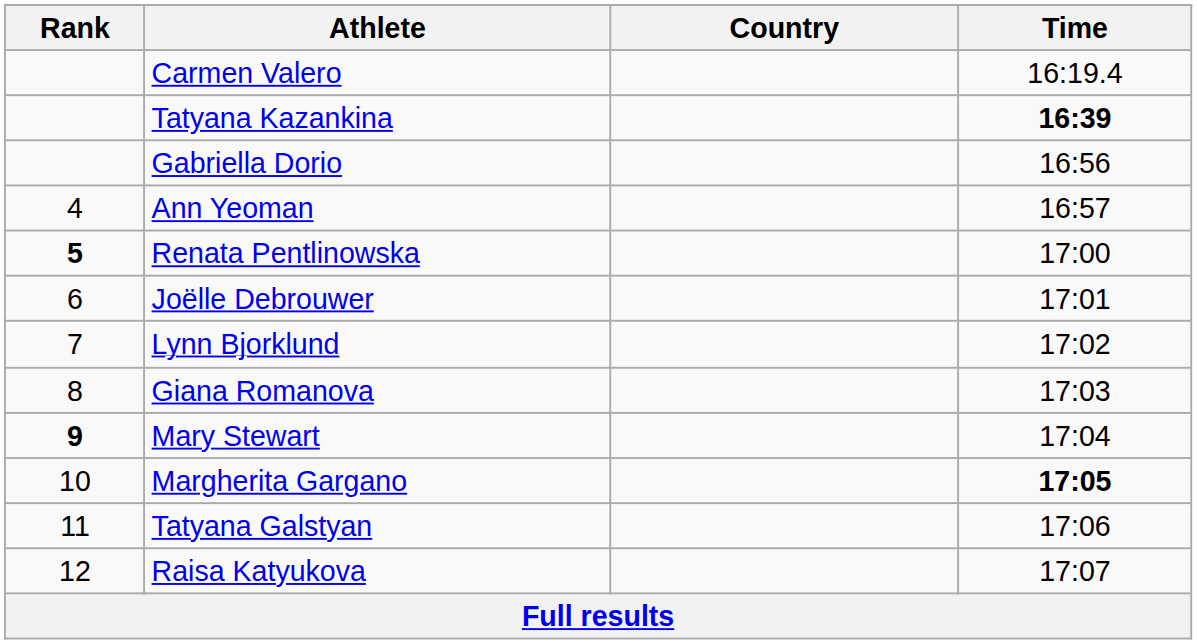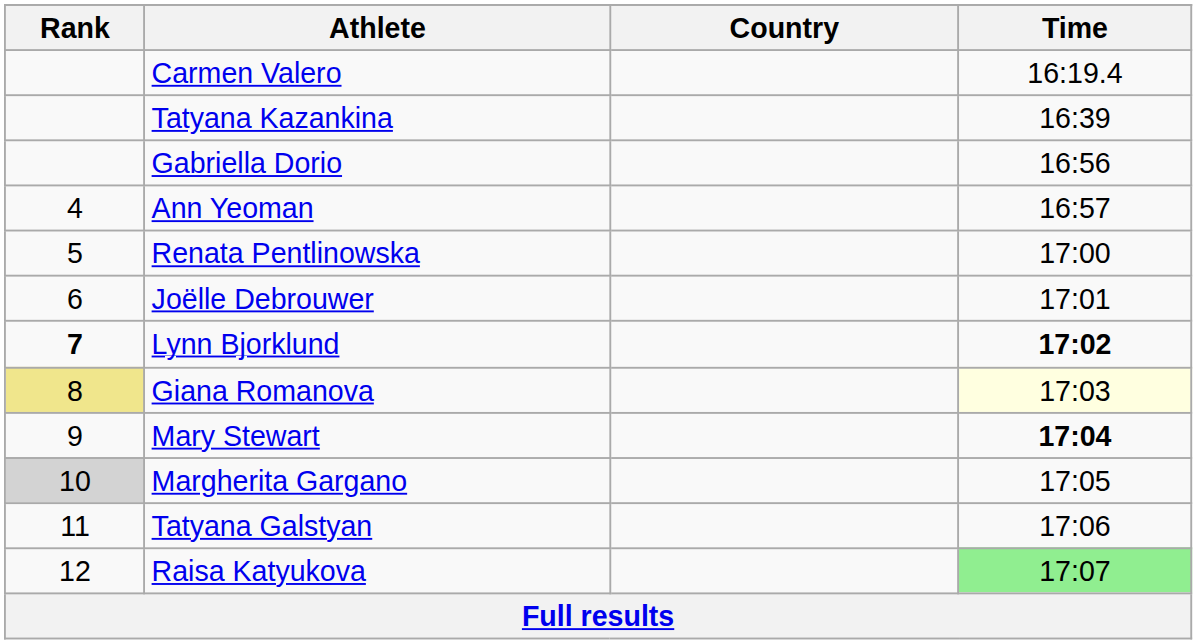(1075, 118) bold -> (1075, 118) normal
(75, 254) bold -> (75, 254) normal
(75, 344) normal -> (75, 344) bold
(1075, 344) normal -> (1075, 344) bold
(75, 390) no background -> (75, 390) khaki background
(1075, 390) no background -> (1075, 390) lightyellow background
(75, 435) bold -> (75, 435) normal
(1075, 435) normal -> (1075, 435) bold
(75, 480) no background -> (75, 480) lightgrey background
(1075, 480) bold -> (1075, 480) normal
(1075, 571) no background -> (1075, 571) lightgreen background
